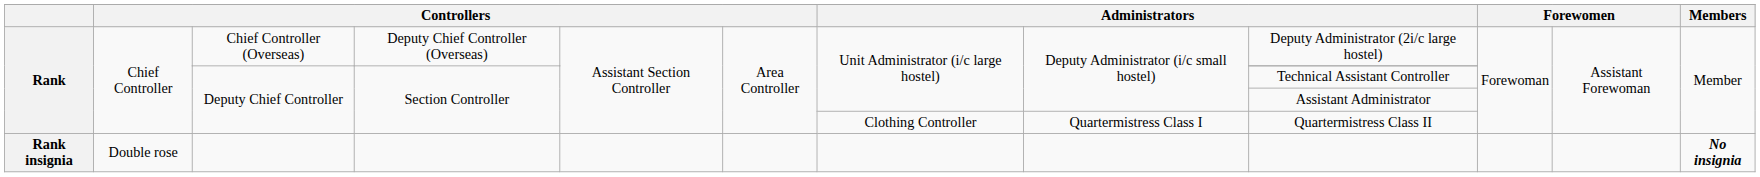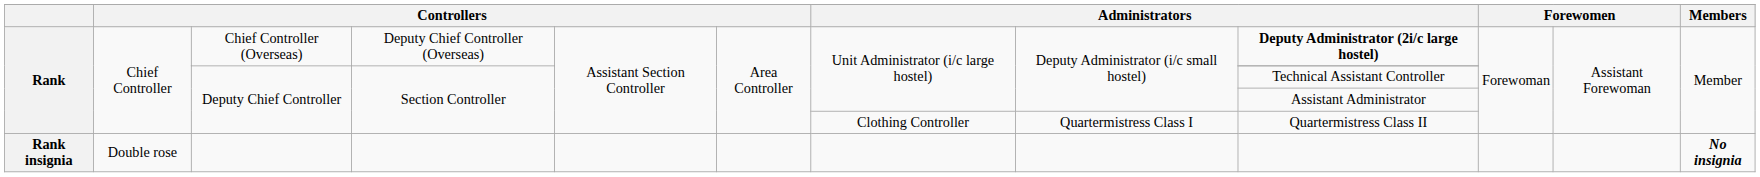(1363, 46) normal -> (1358, 46) bold
